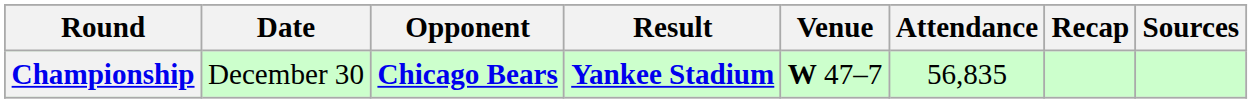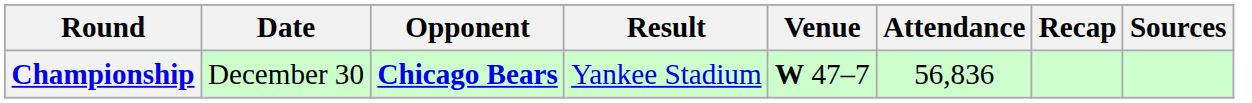(673, 73) bold -> (666, 73) normal
(967, 73) 56,835 -> (954, 73) 56,836
